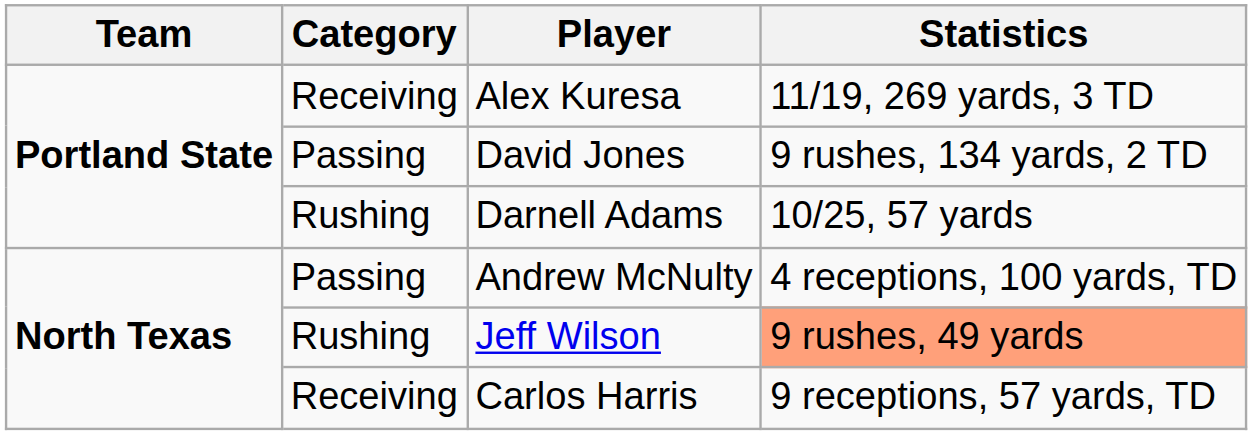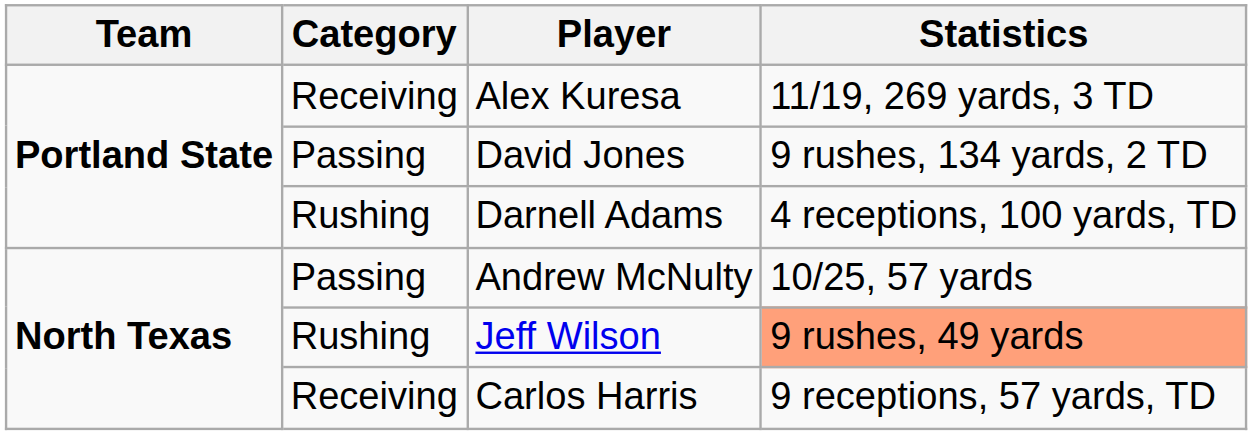(901, 215) 10/25, 57 yards -> (1004, 215) 4 receptions, 100 yards, TD
(1004, 276) 4 receptions, 100 yards, TD -> (901, 276) 10/25, 57 yards
